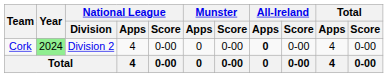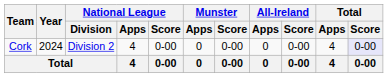(51, 47) lightgreen background -> (51, 47) no background
(266, 47) bold -> (266, 47) normal
(365, 47) no background -> (365, 47) lavender background
